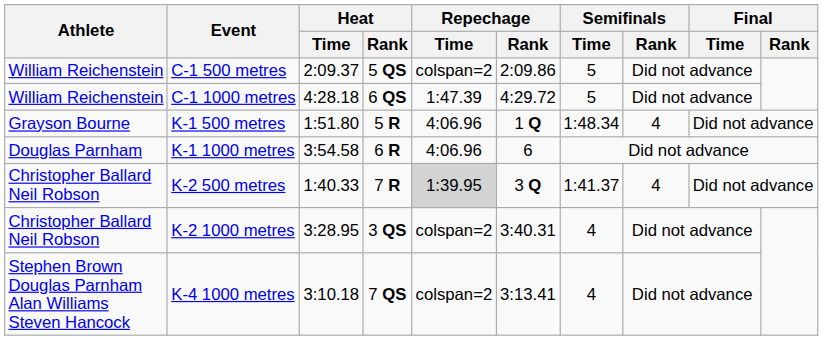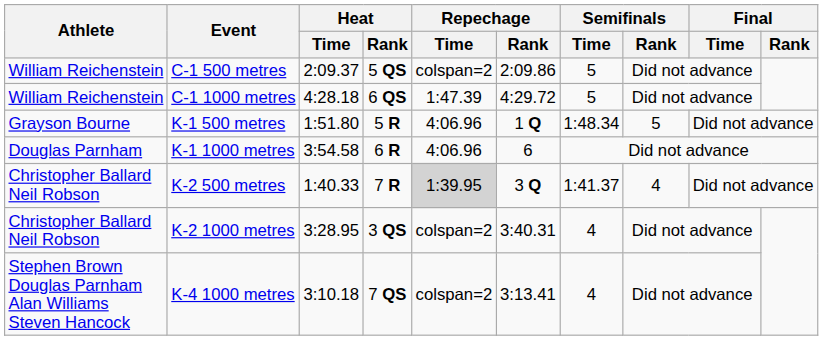(656, 124) 4 -> (656, 124) 5
